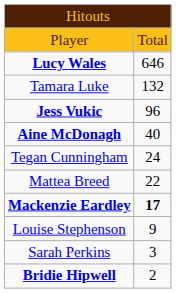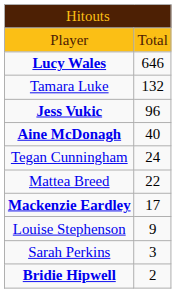(153, 205) bold -> (153, 205) normal
